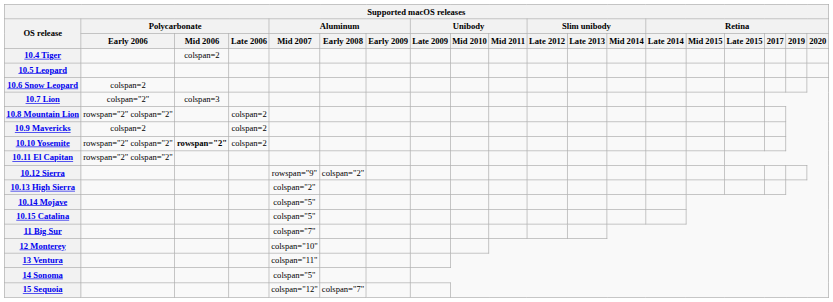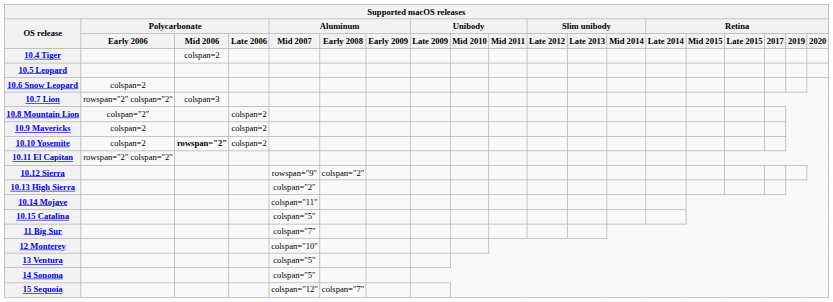(128, 99) colspan="2" -> (128, 99) rowspan="2" colspan="2"
(128, 114) rowspan="2" colspan="2" -> (128, 114) colspan="2"
(128, 143) rowspan="2" colspan="2" -> (128, 143) colspan=2
(294, 202) colspan="5" -> (294, 202) colspan="11"
(294, 260) colspan="11" -> (294, 260) colspan="5"
